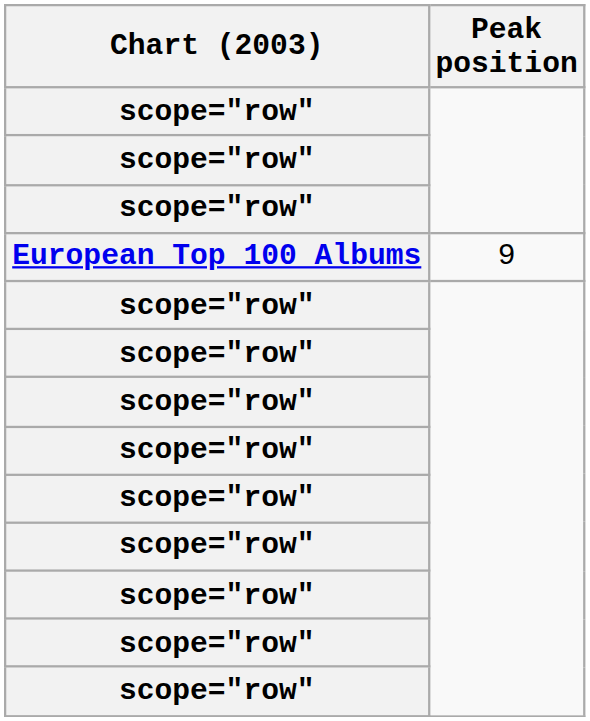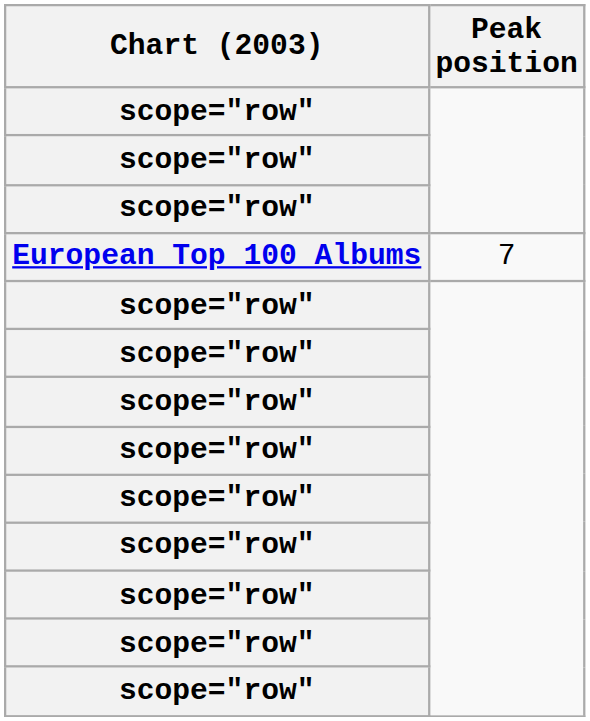(507, 257) 9 -> (507, 257) 7
